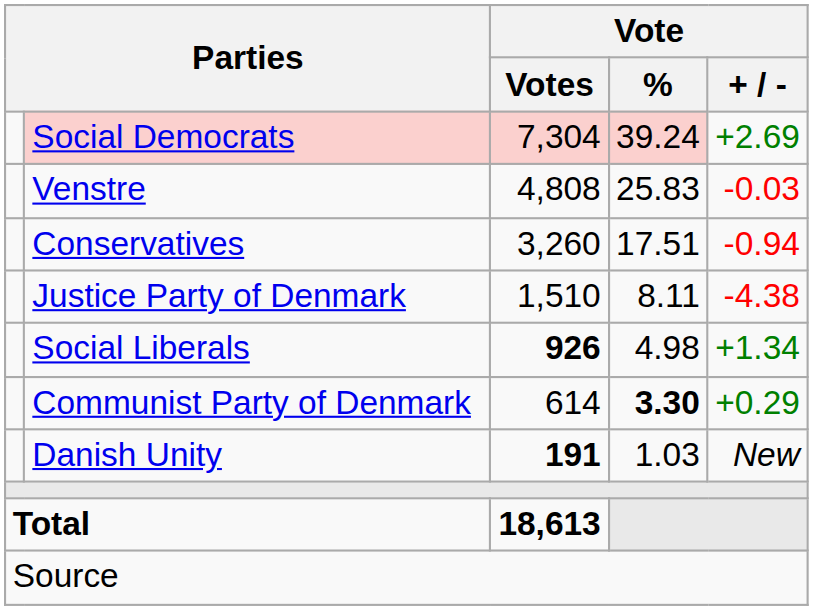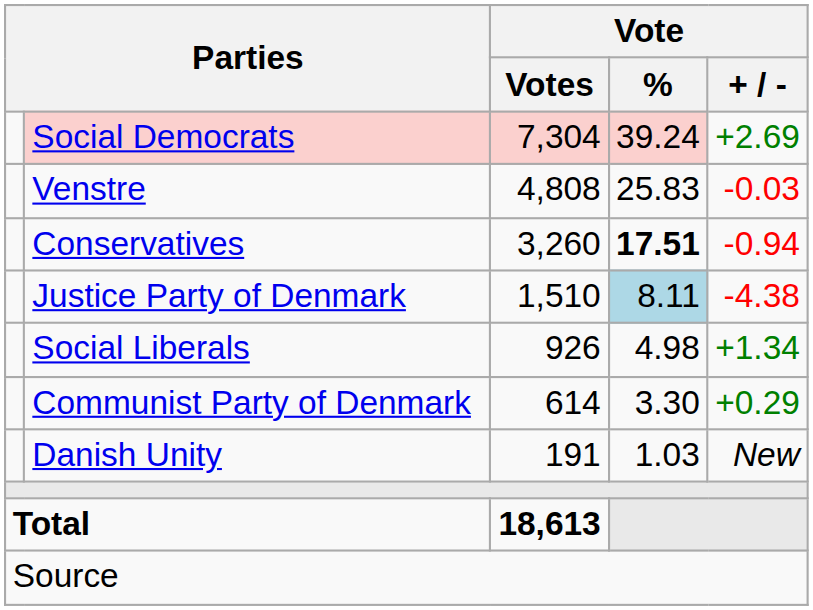(658, 243) normal -> (658, 243) bold
(669, 296) no background -> (669, 296) lightblue background
(573, 349) bold -> (573, 349) normal
(667, 402) bold -> (667, 402) normal
(573, 455) bold -> (573, 455) normal
